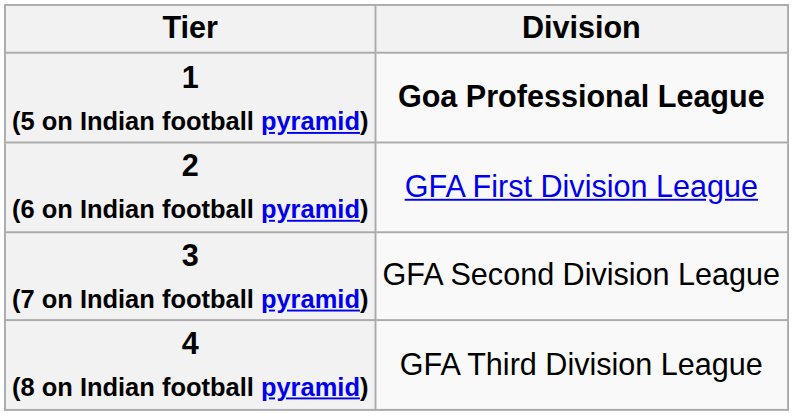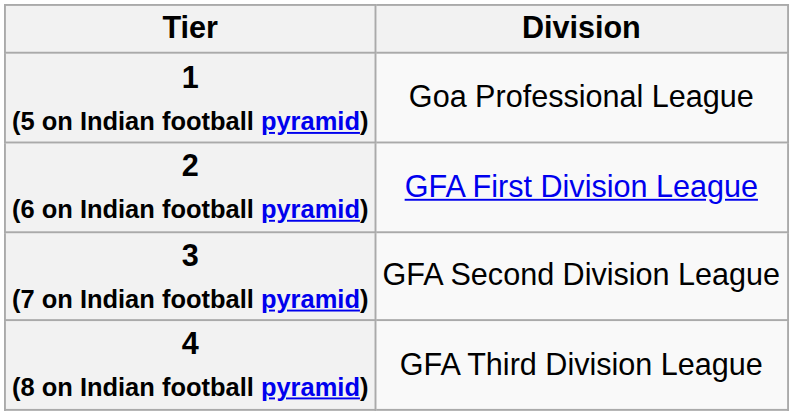(581, 97) bold -> (581, 97) normal
